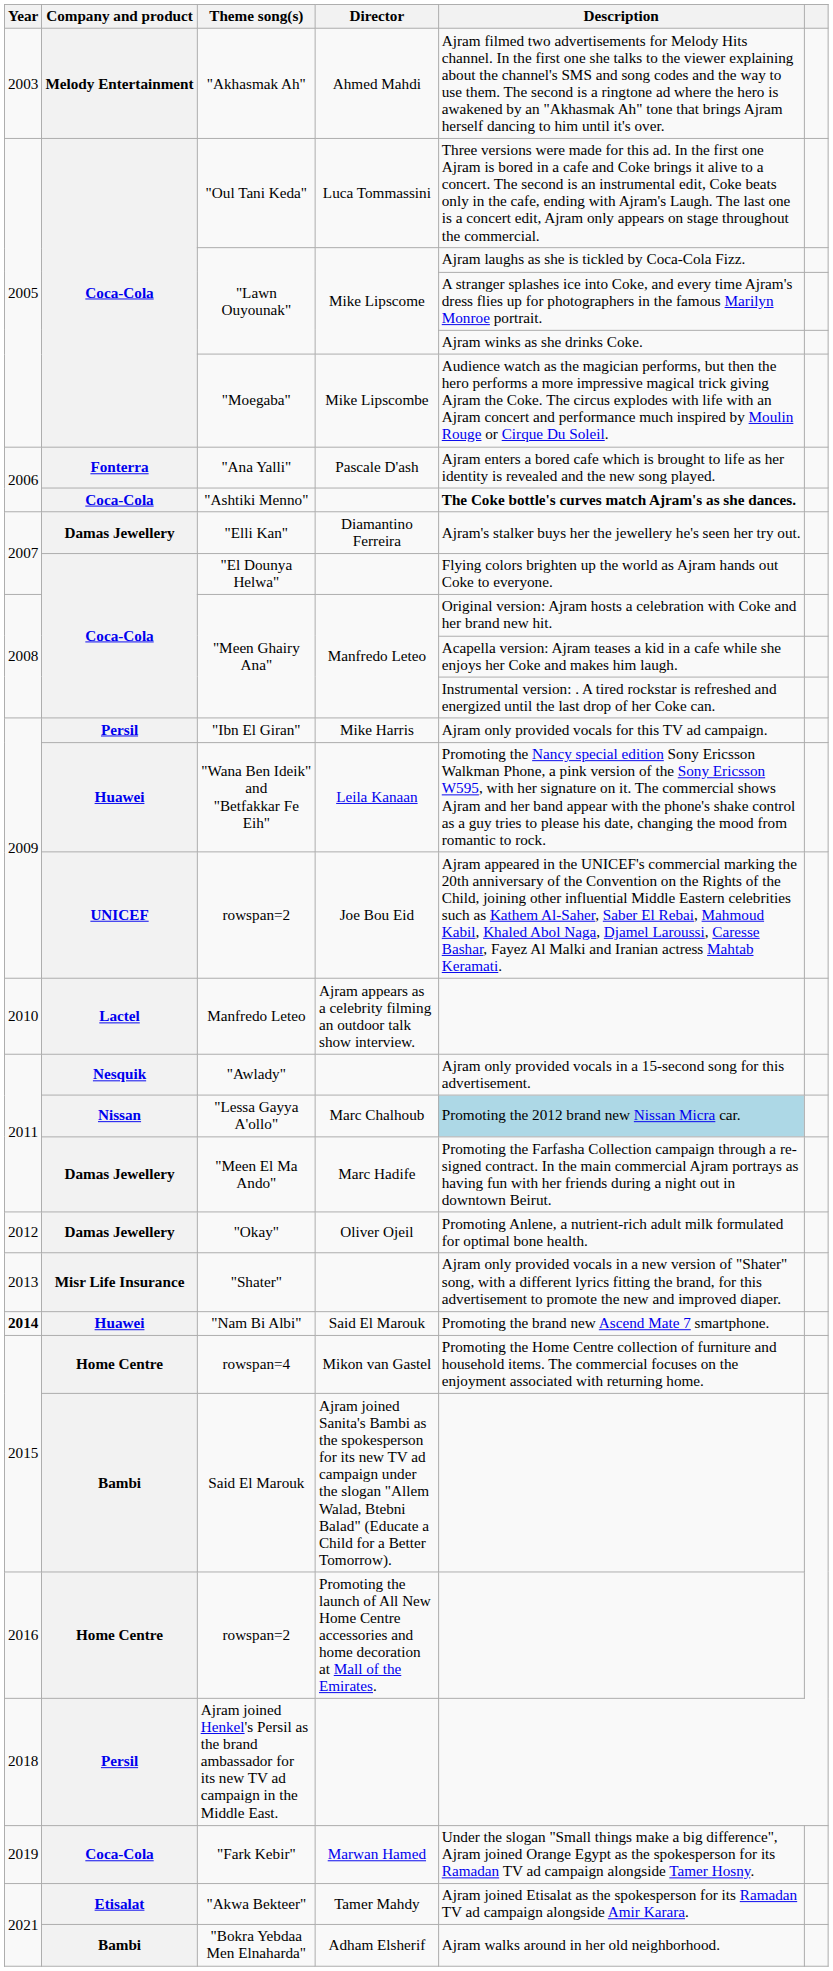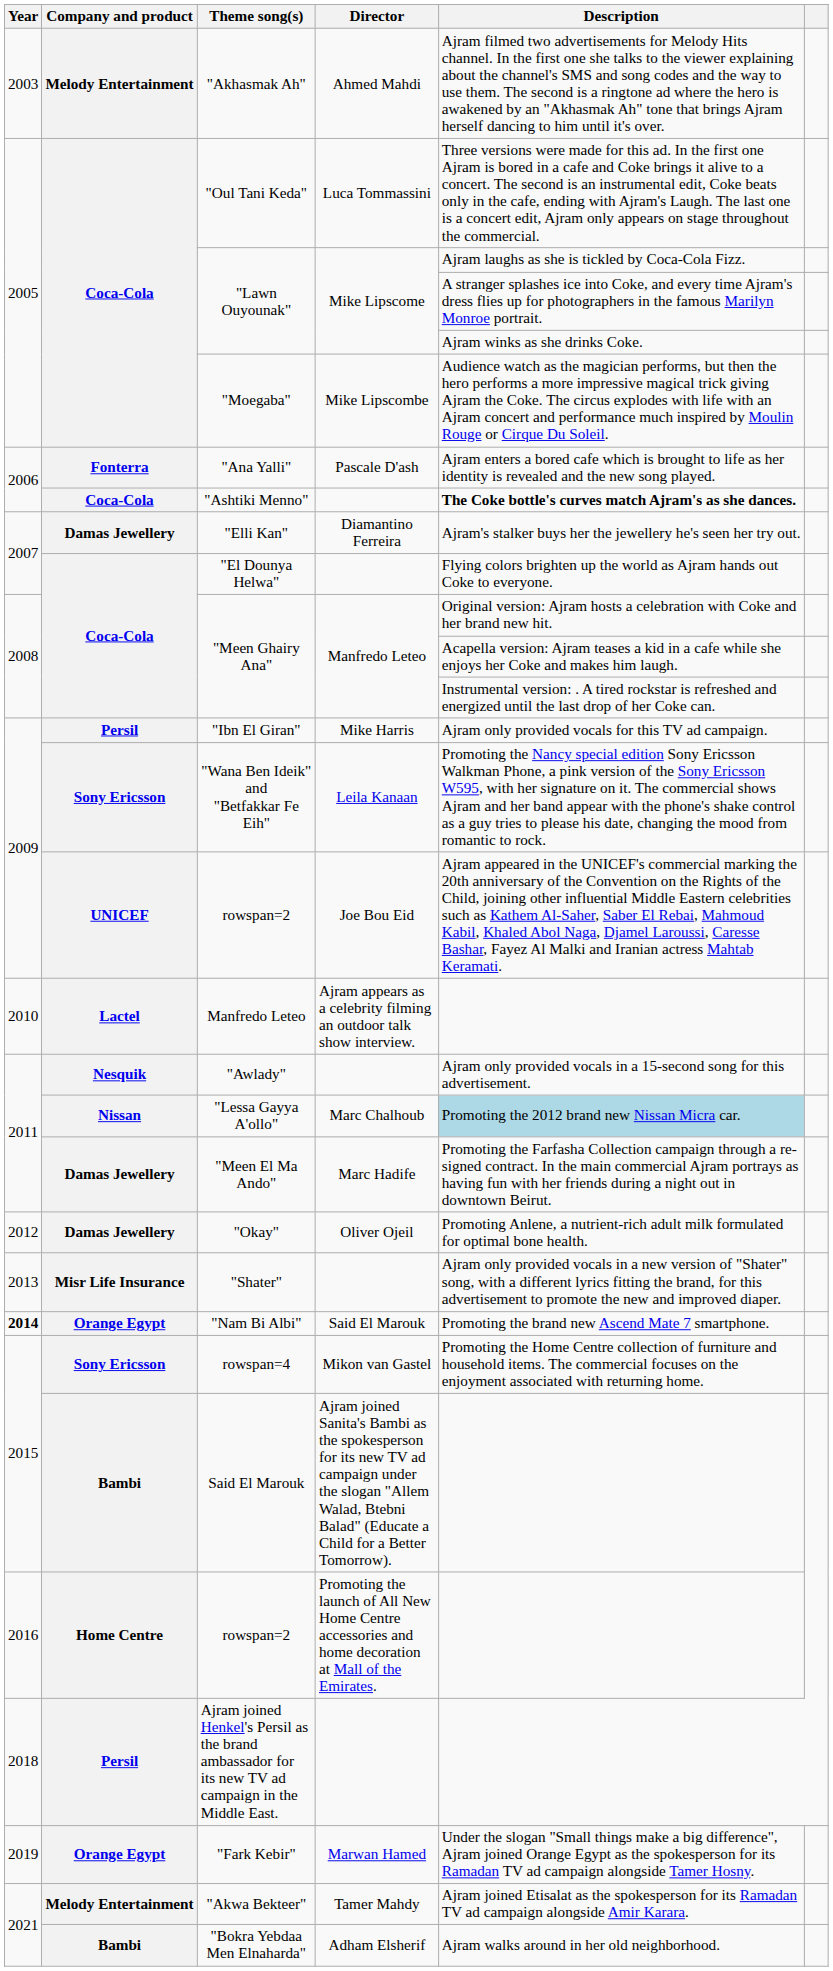(120, 797) Huawei -> (120, 797) Sony Ericsson
(120, 1323) Huawei -> (120, 1323) Orange Egypt
(120, 1364) Home Centre -> (120, 1364) Sony Ericsson
(120, 1854) Coca-Cola -> (120, 1854) Orange Egypt
(120, 1904) Etisalat -> (120, 1904) Melody Entertainment
